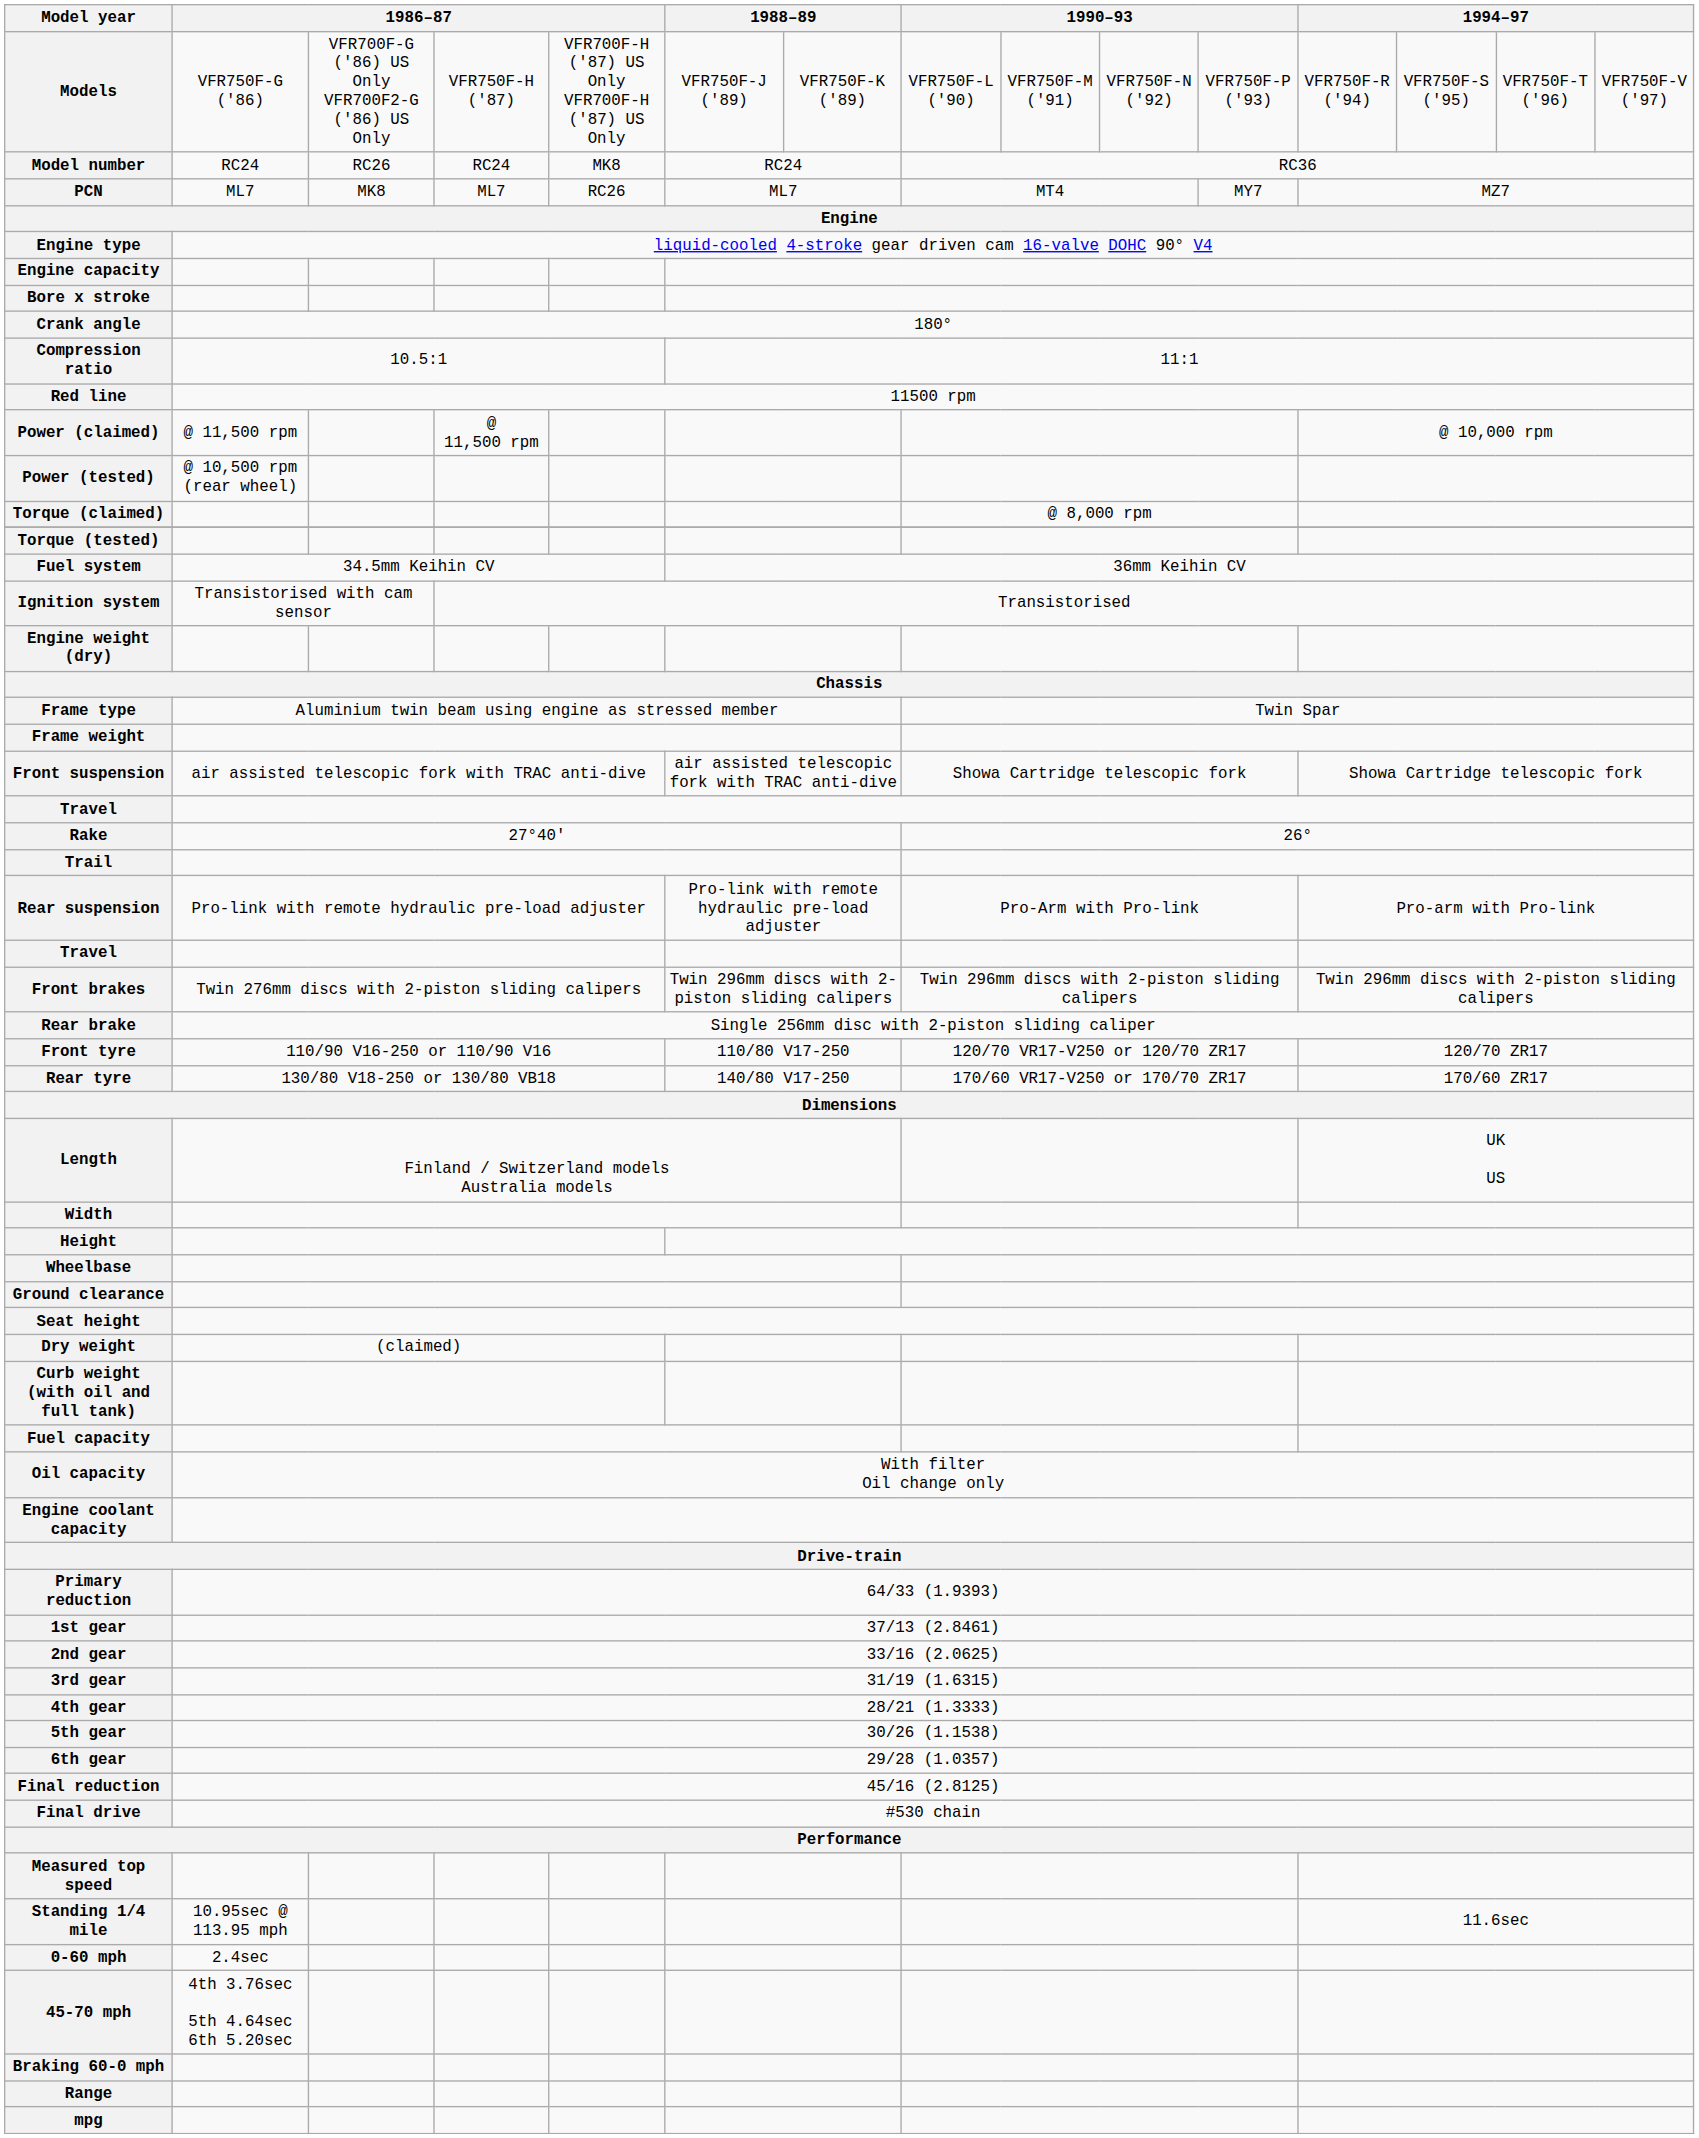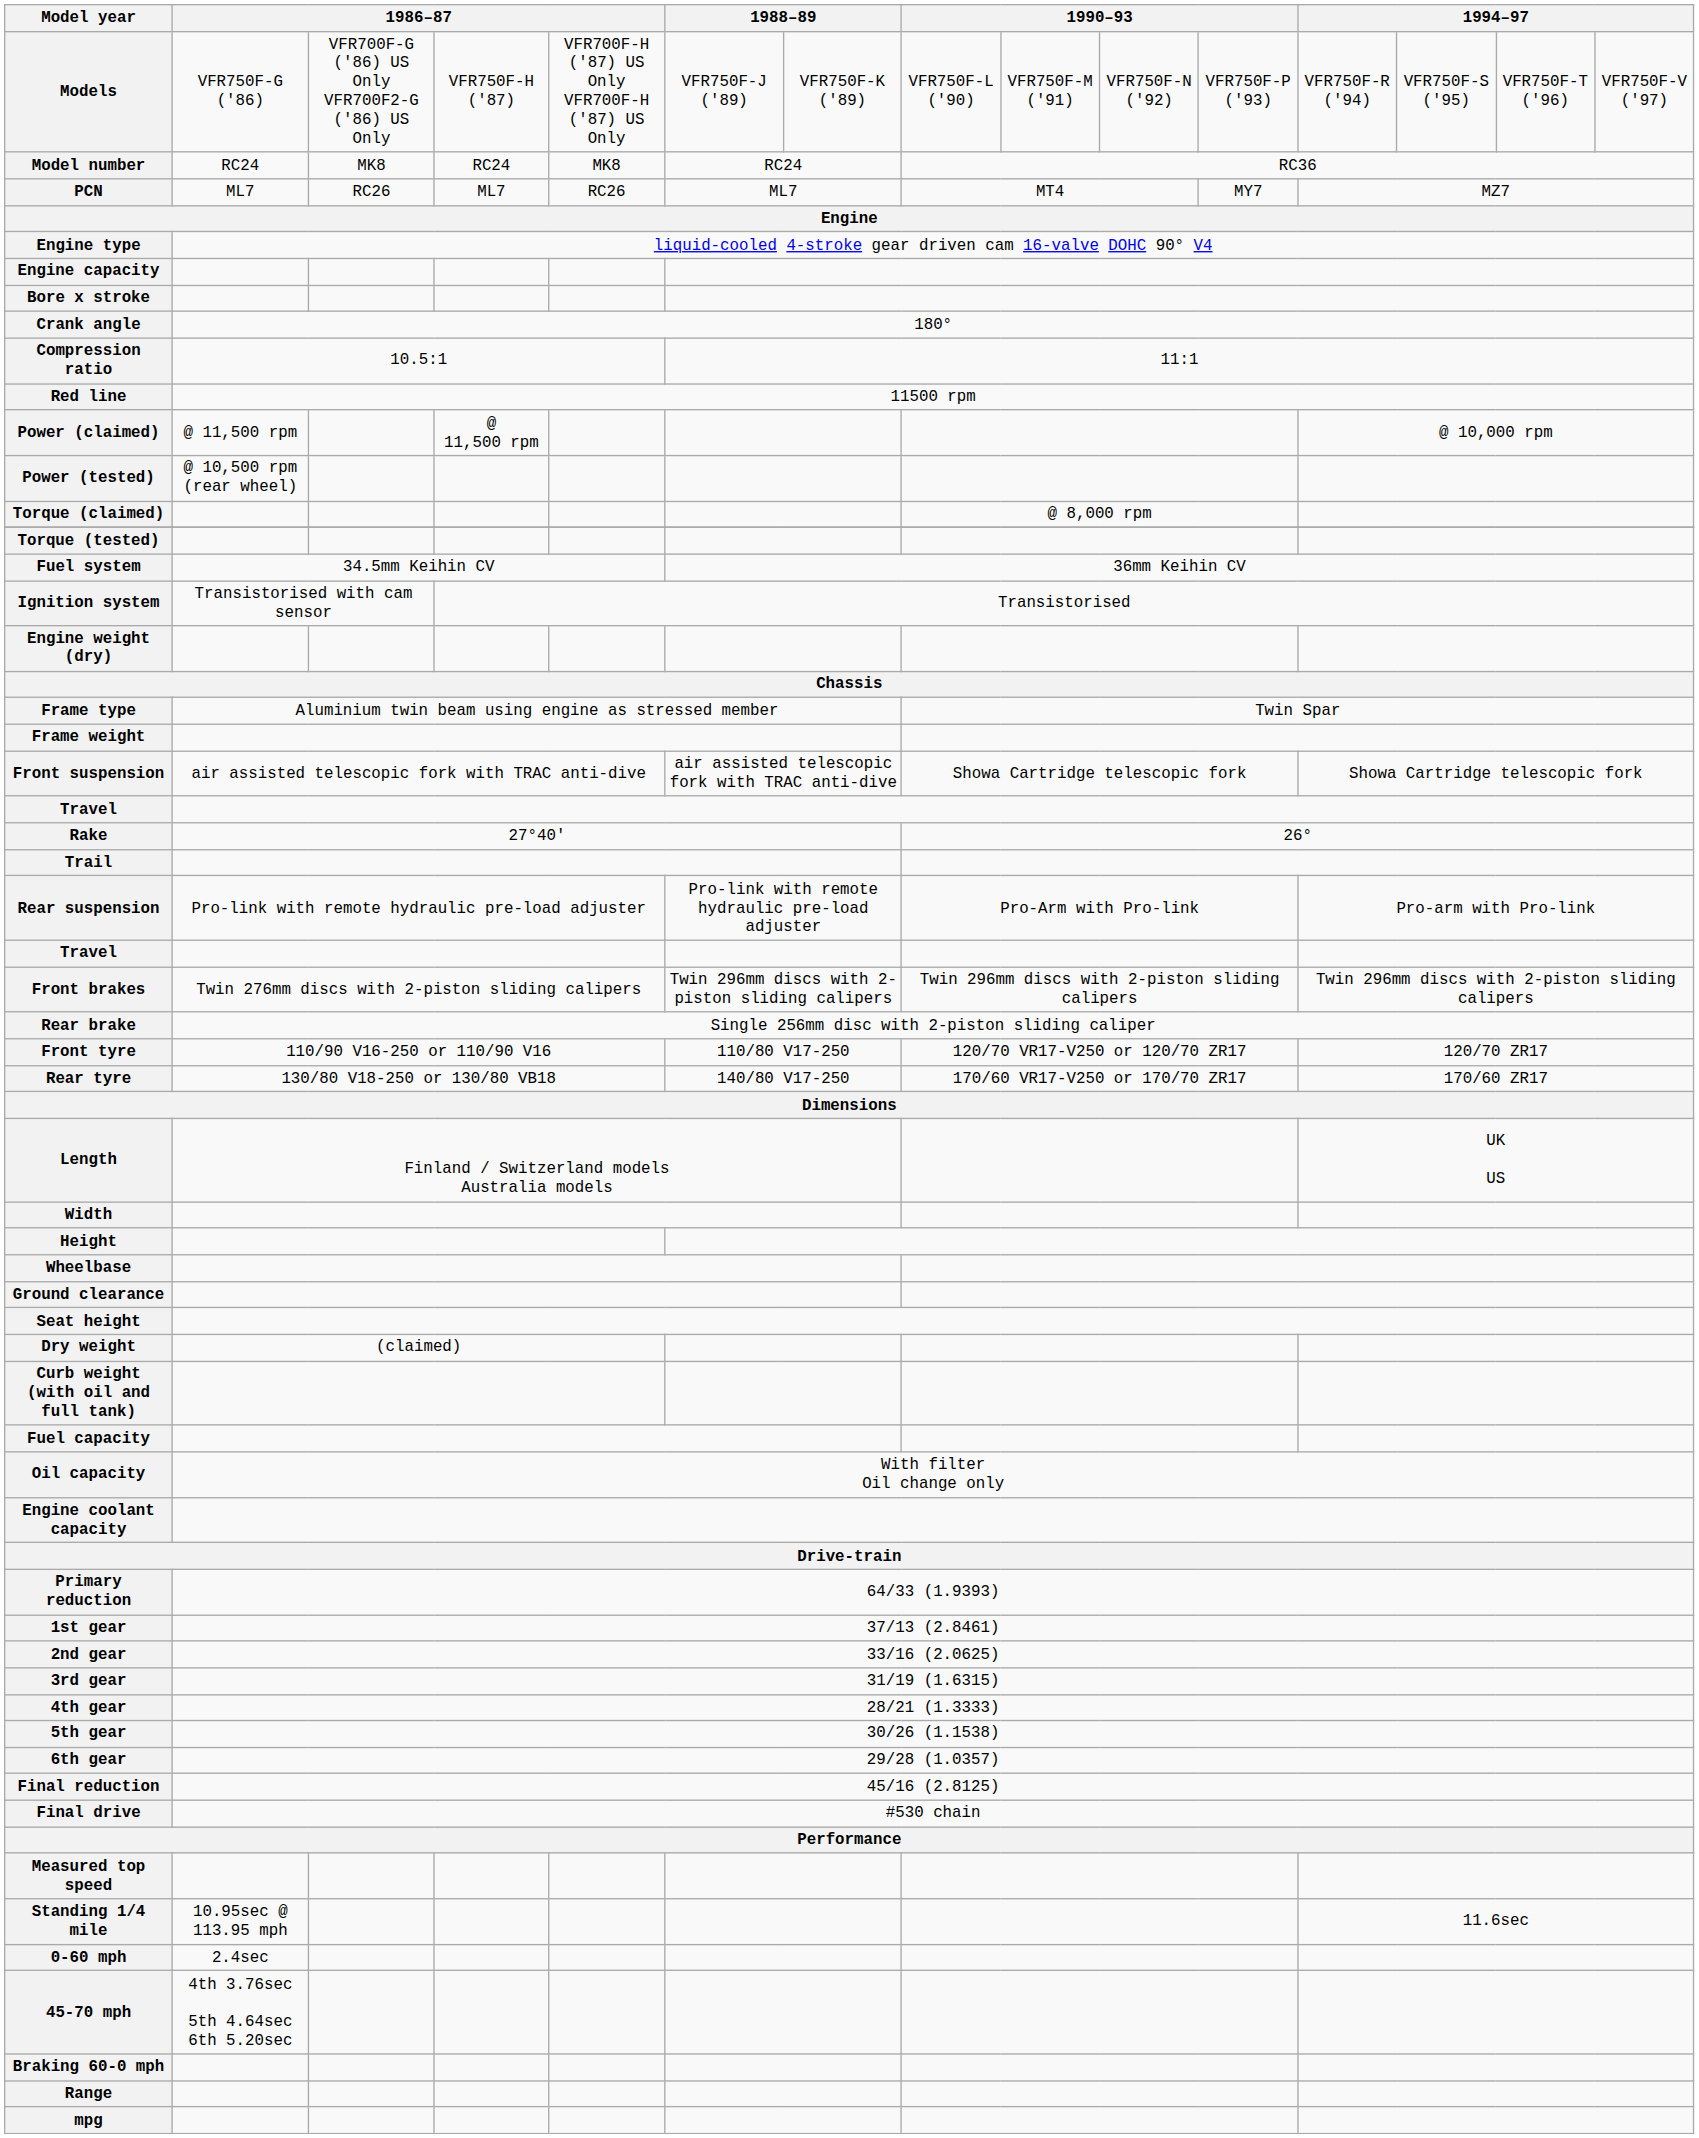(371, 165) RC26 -> (371, 165) MK8
(371, 192) MK8 -> (371, 192) RC26
